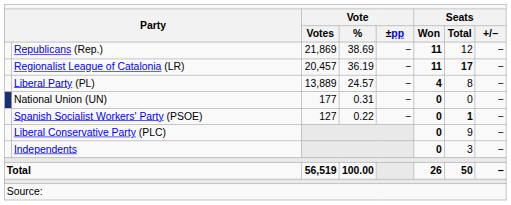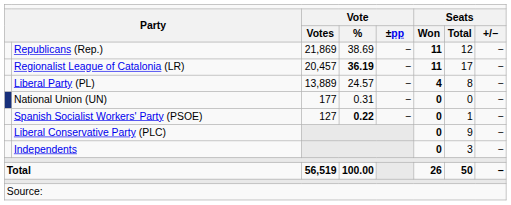(361, 67) normal -> (361, 67) bold
(467, 67) bold -> (467, 67) normal
(364, 116) normal -> (364, 116) bold
(470, 116) bold -> (470, 116) normal
